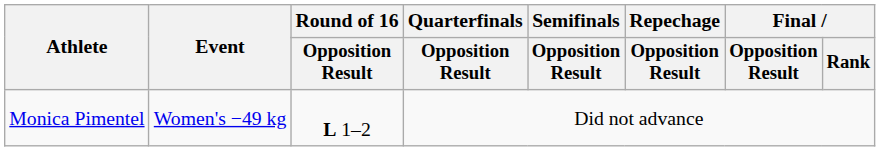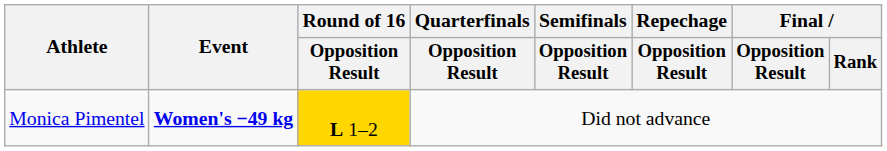(220, 118) normal -> (224, 118) bold
(347, 129) no background -> (354, 129) gold background
